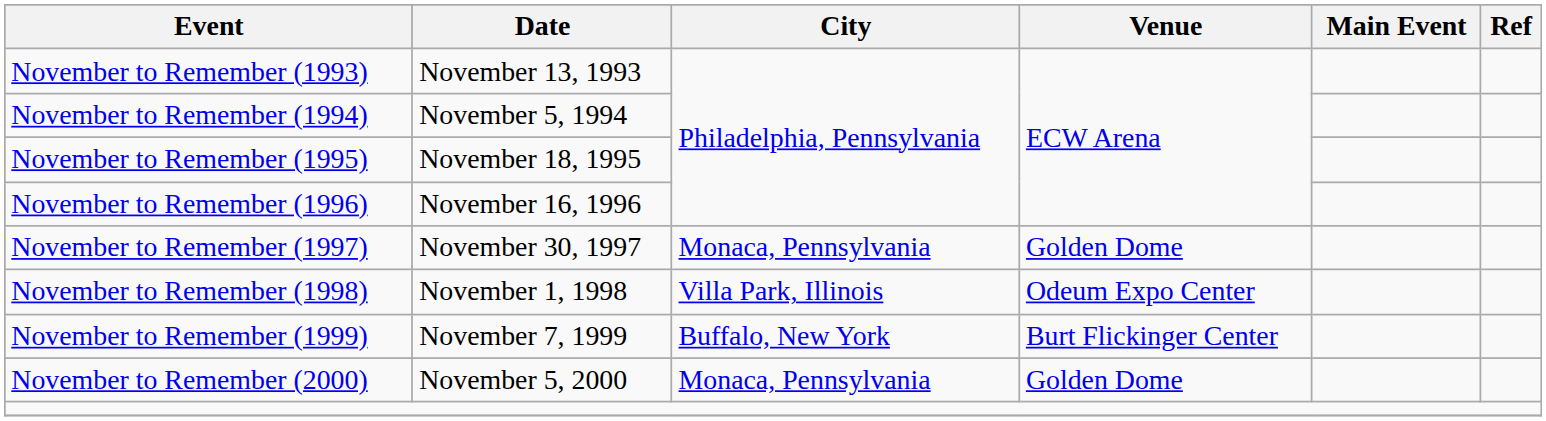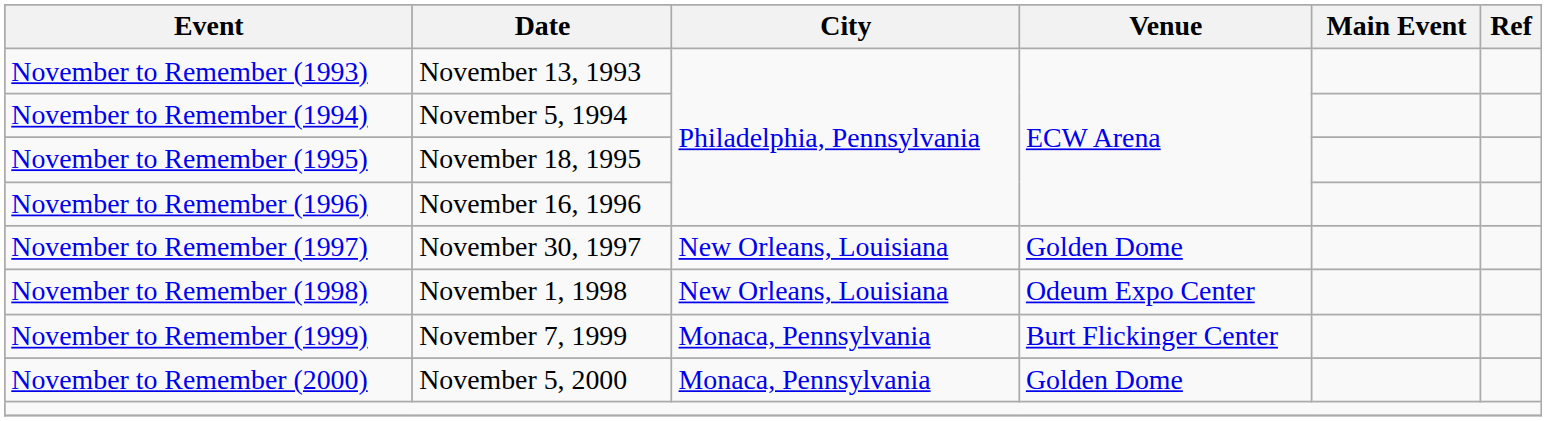(805, 247) Monaca, Pennsylvania -> (813, 247) New Orleans, Louisiana
(781, 291) Villa Park, Illinois -> (813, 291) New Orleans, Louisiana
(784, 335) Buffalo, New York -> (805, 335) Monaca, Pennsylvania
